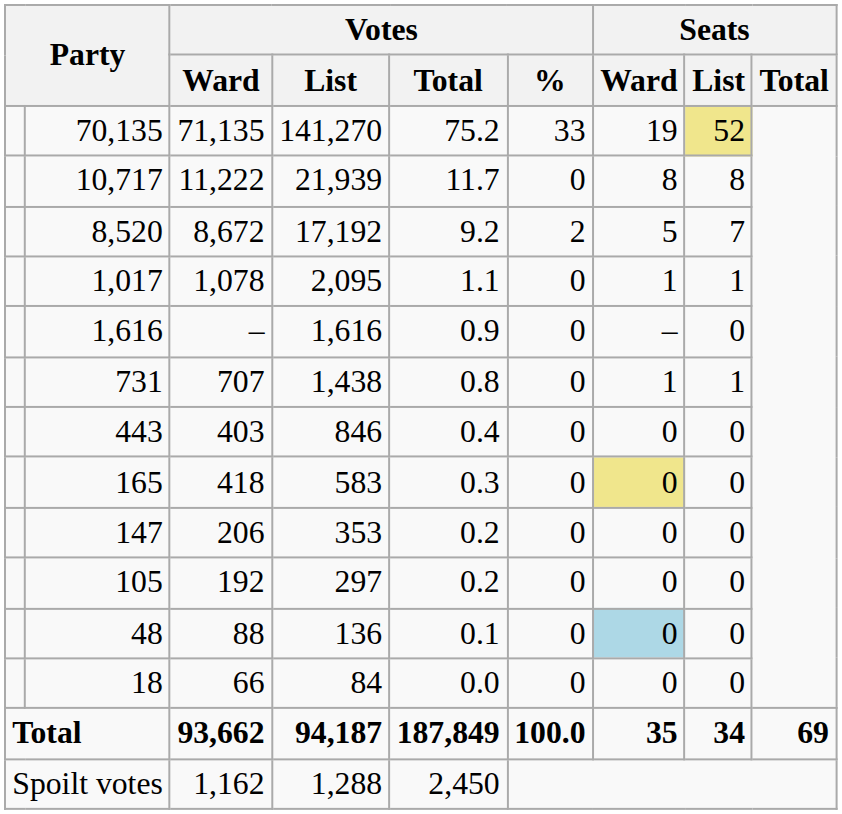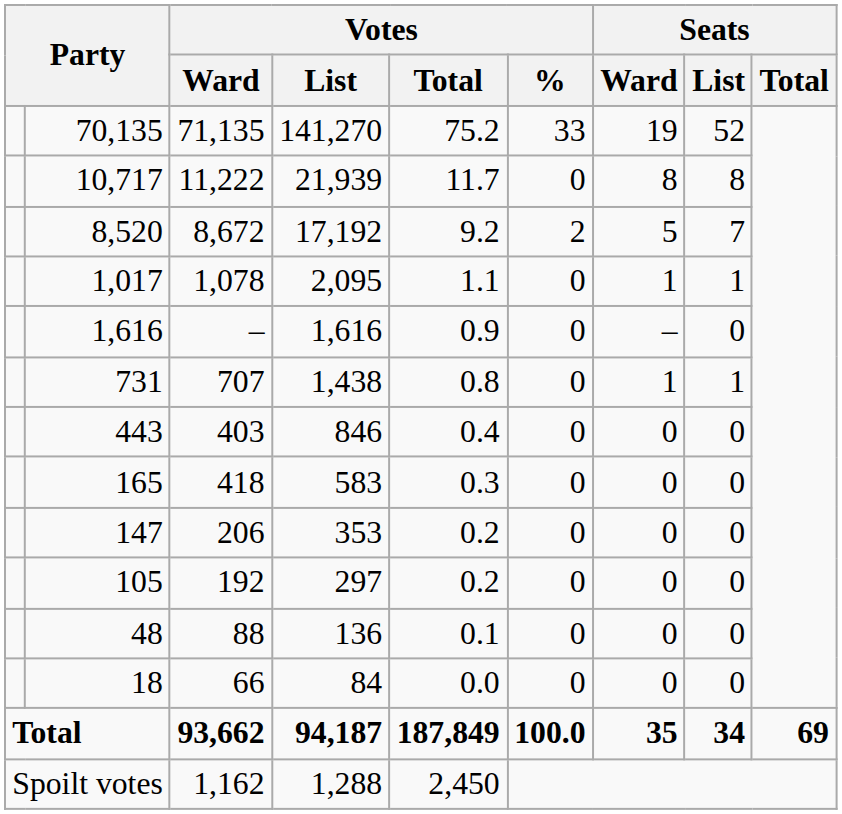(729, 130) khaki background -> (729, 130) no background
(670, 481) khaki background -> (670, 481) no background
(670, 632) lightblue background -> (670, 632) no background
